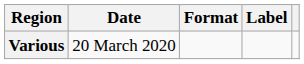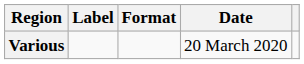columns swapped: (124, 17) <-> (267, 17)
